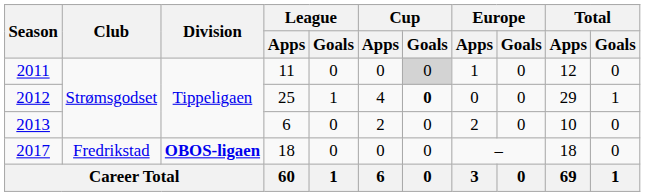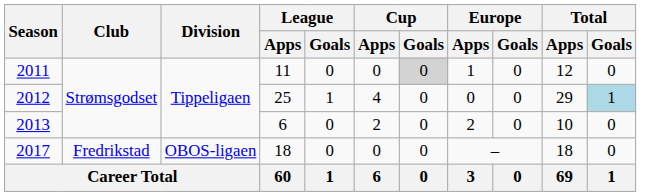(427, 97) bold -> (424, 97) normal
(615, 97) no background -> (611, 97) lightblue background
(212, 151) bold -> (211, 151) normal
